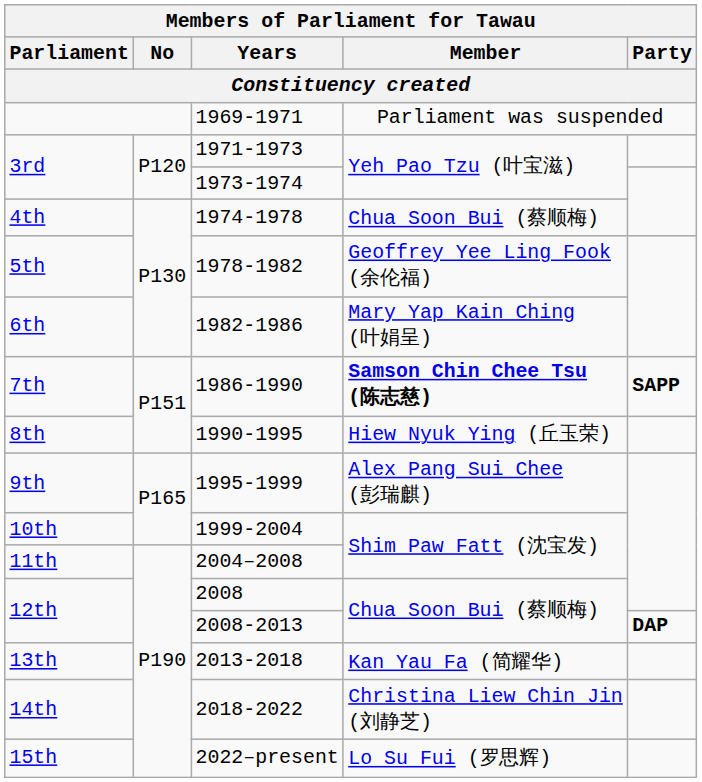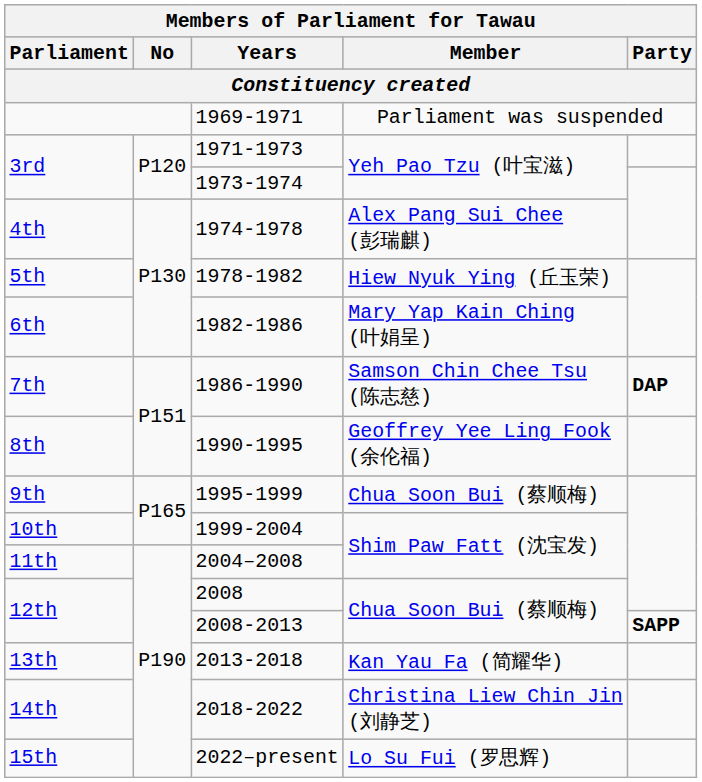(474, 219) Chua Soon Bui (蔡顺梅) -> (456, 228) Alex Pang Sui Chee (彭瑞麒)
(480, 265) Geoffrey Yee Ling Fook (余伦福) -> (480, 278) Hiew Nyuk Ying (丘玉荣)
(468, 385) bold -> (468, 385) normal
(656, 386) SAPP -> (650, 386) DAP
(480, 435) Hiew Nyuk Ying (丘玉荣) -> (480, 445) Geoffrey Yee Ling Fook (余伦福)
(456, 482) Alex Pang Sui Chee (彭瑞麒) -> (474, 495) Chua Soon Bui (蔡顺梅)
(650, 627) DAP -> (656, 627) SAPP
